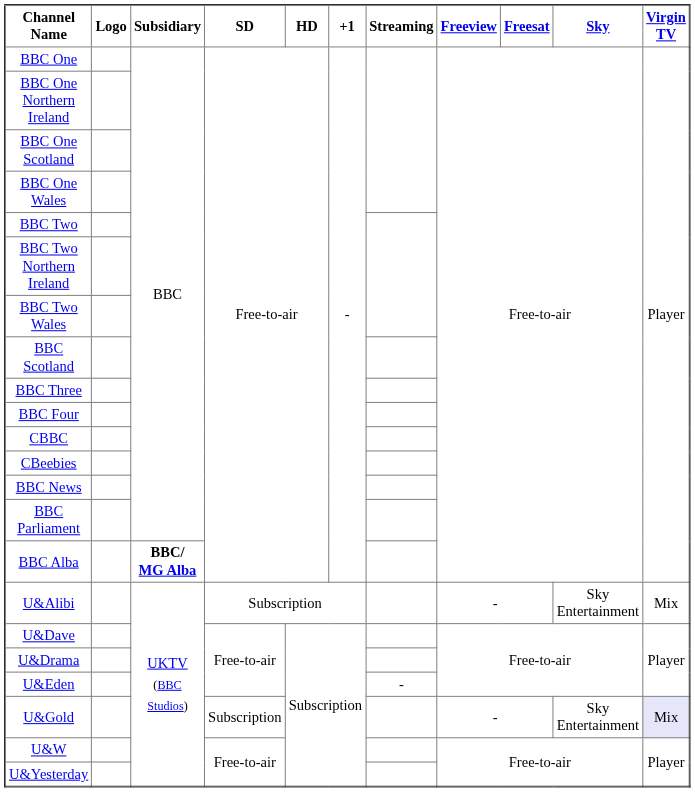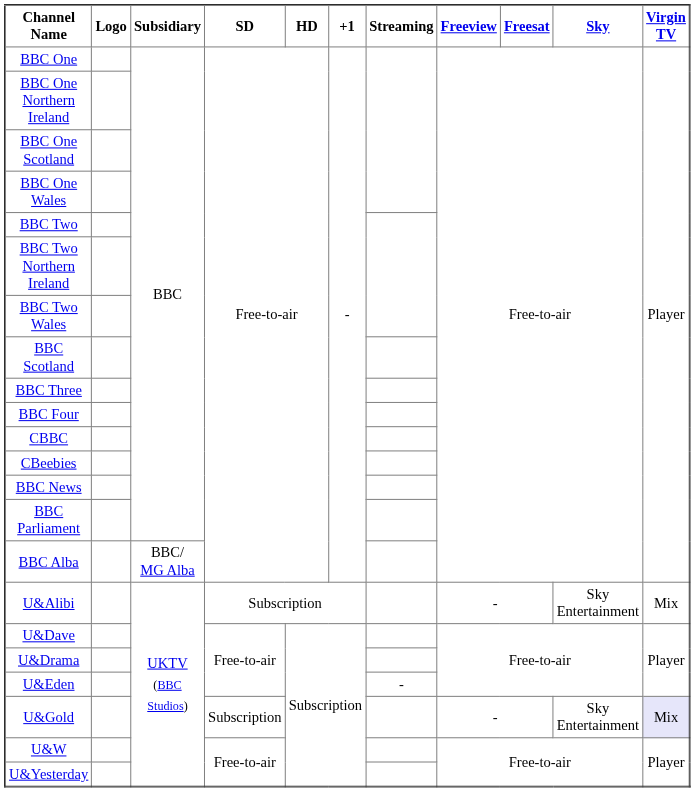(167, 561) bold -> (167, 561) normal
